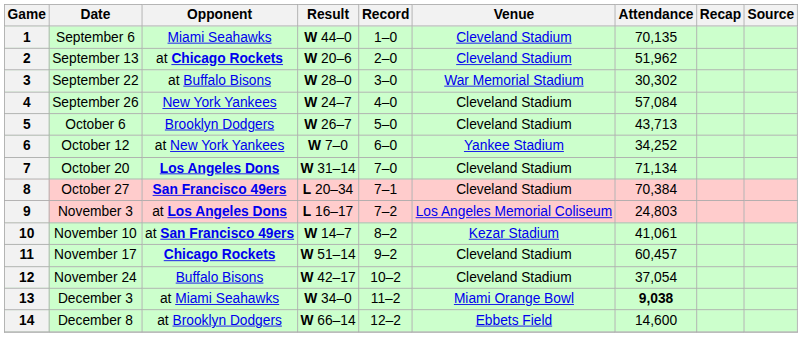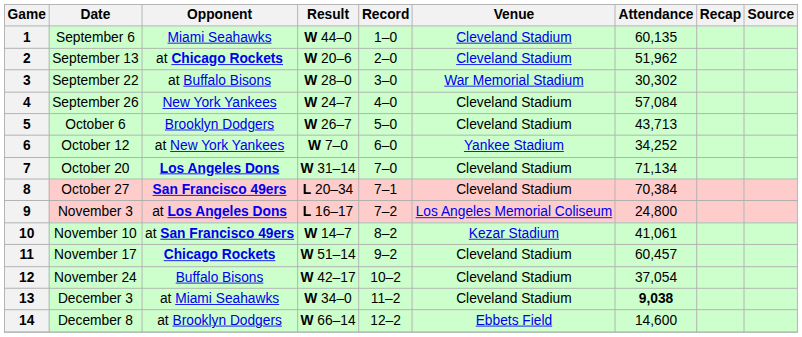(656, 37) 70,135 -> (656, 37) 60,135
(656, 211) 24,803 -> (656, 211) 24,800
(514, 299) Miami Orange Bowl -> (514, 299) Cleveland Stadium
